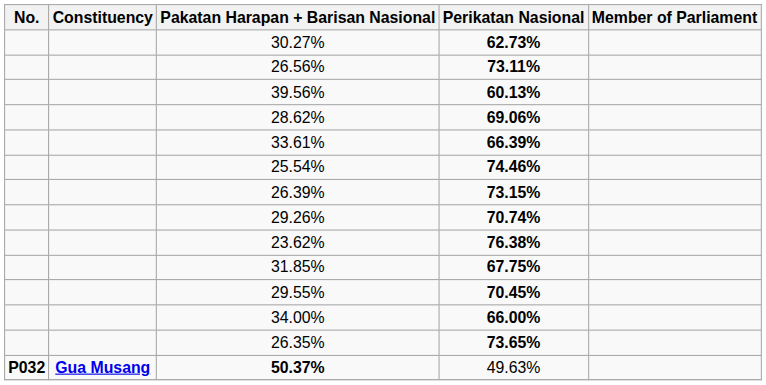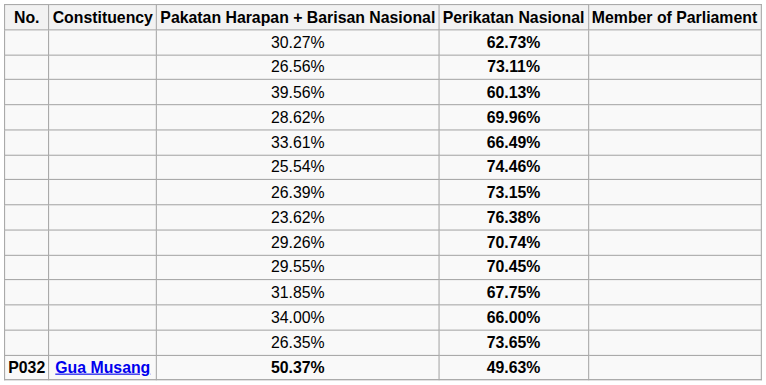(514, 118) 69.06% -> (514, 118) 69.96%
(514, 143) 66.39% -> (514, 143) 66.49%
rows swapped: (298, 218) <-> (298, 243)
rows swapped: (298, 293) <-> (298, 268)
(514, 368) normal -> (514, 368) bold
